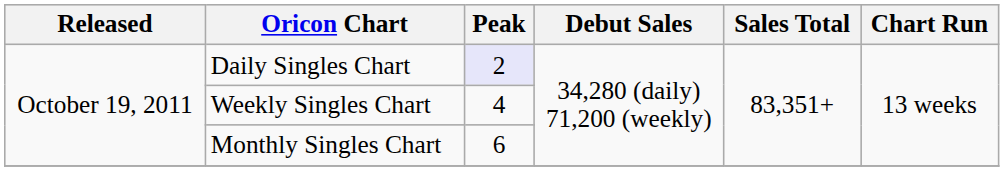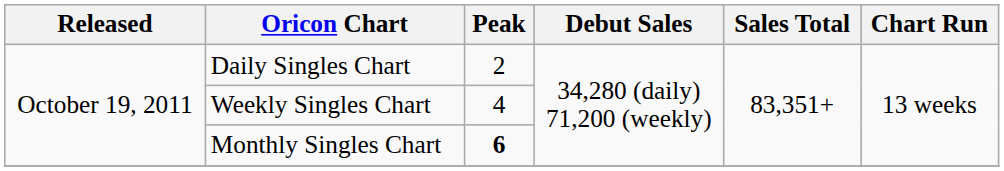(499, 64) lavender background -> (499, 64) no background
(499, 144) normal -> (499, 144) bold
